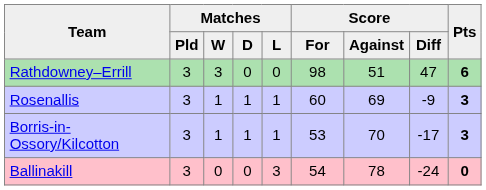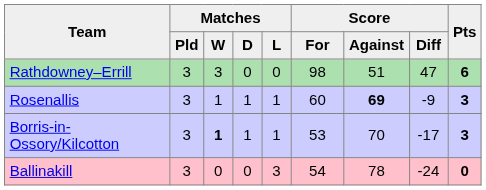(376, 99) normal -> (376, 99) bold
(218, 135) normal -> (218, 135) bold
